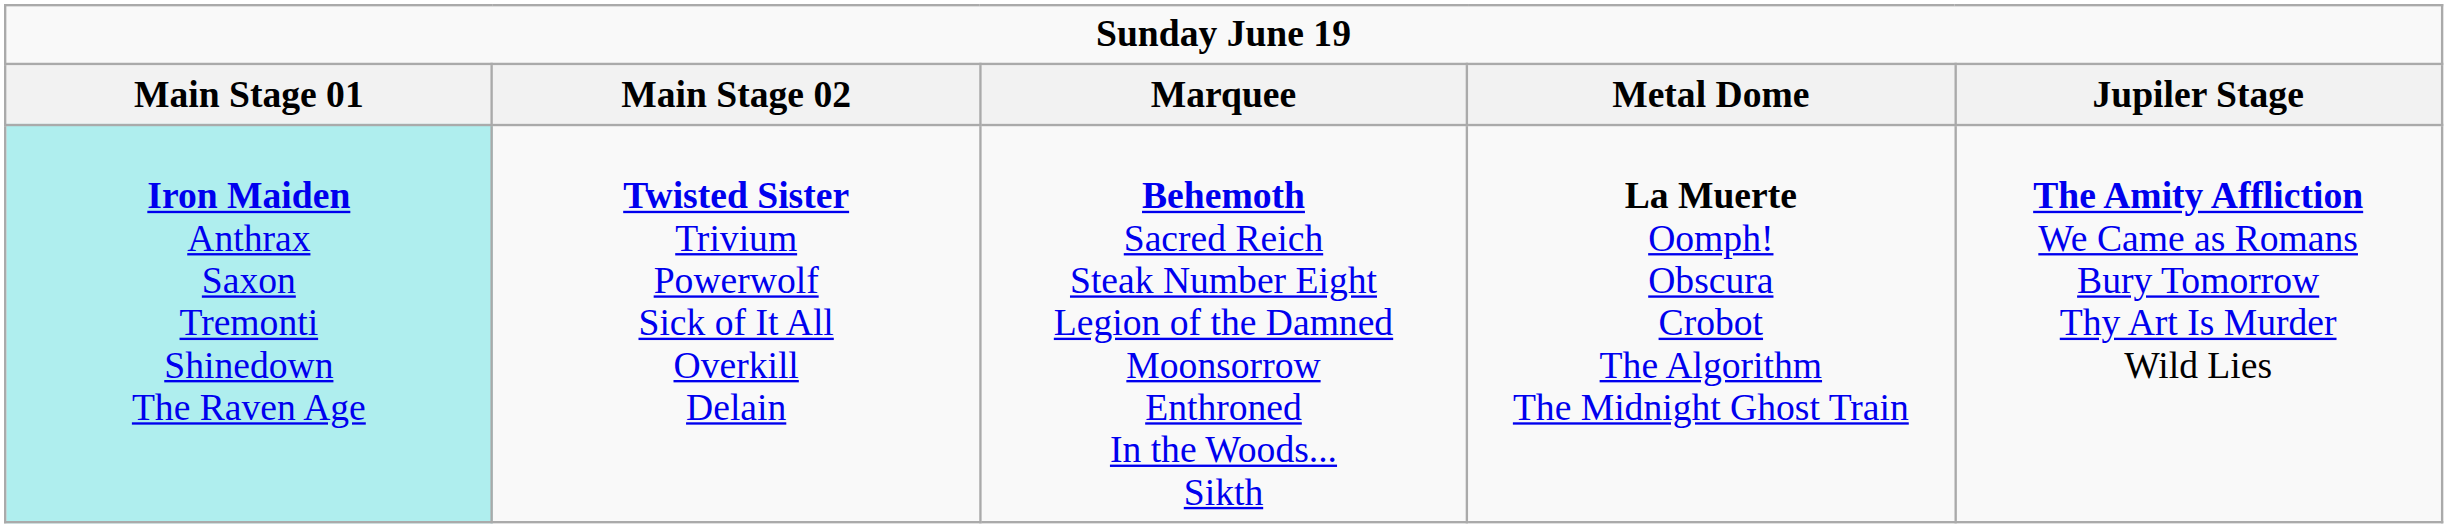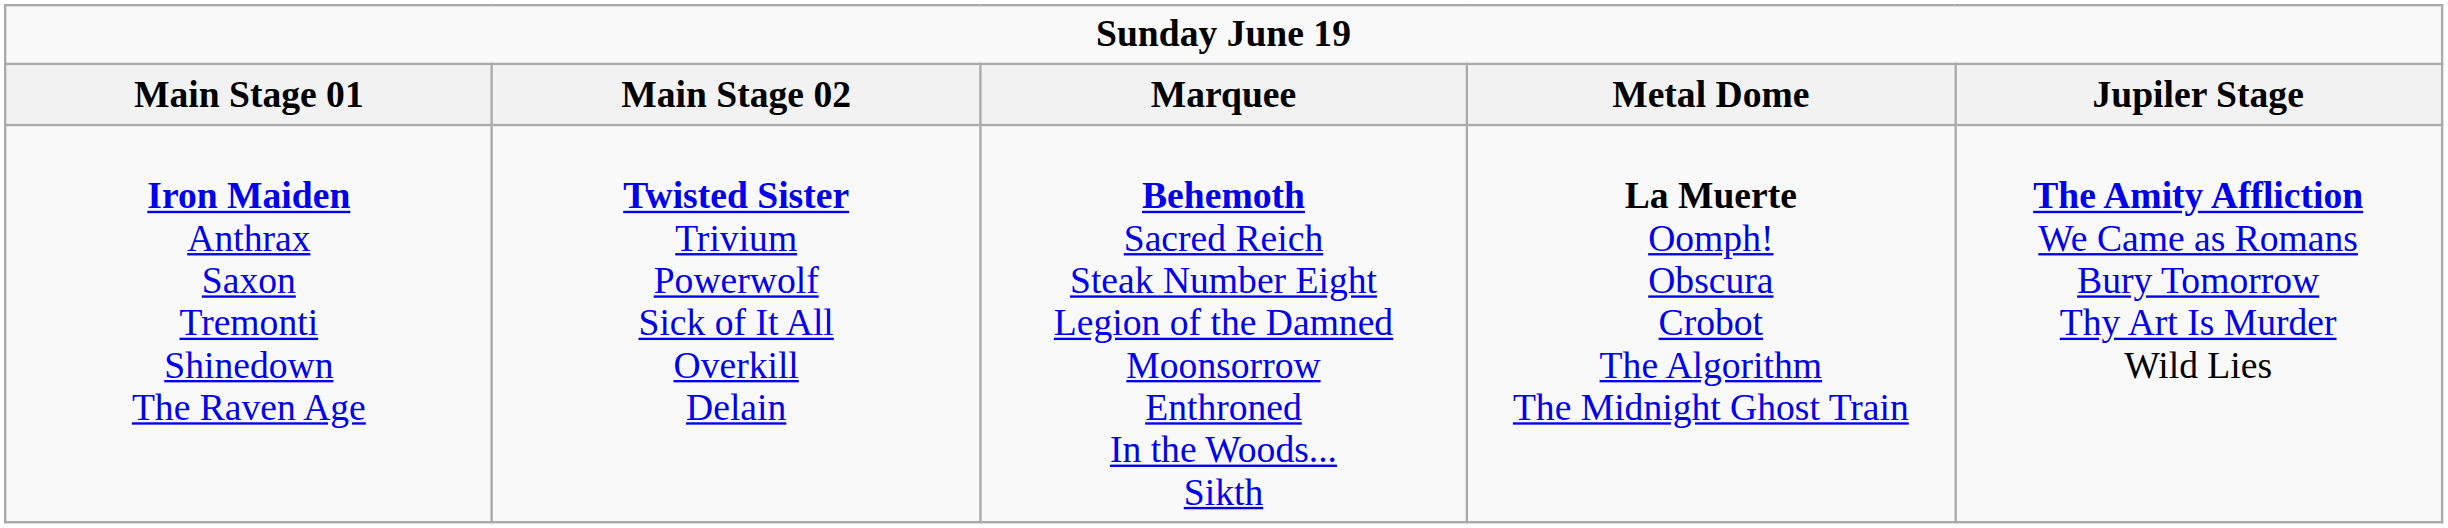(249, 301) paleturquoise background -> (249, 301) no background
